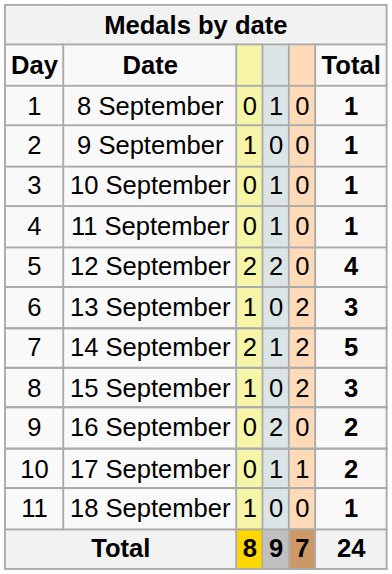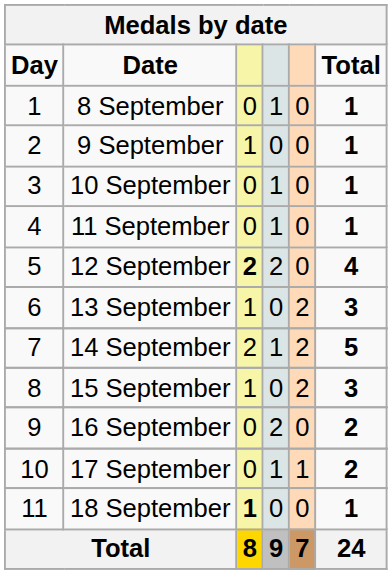(250, 266) normal -> (250, 266) bold
(250, 508) normal -> (250, 508) bold
